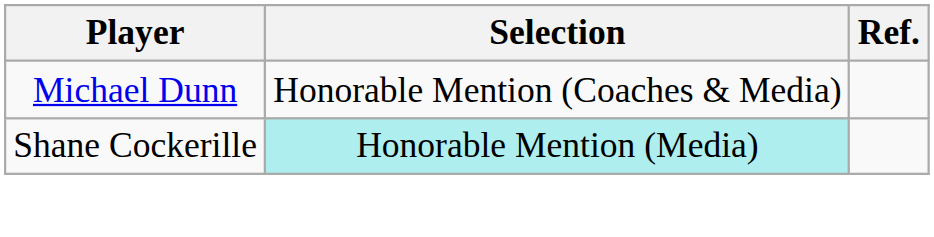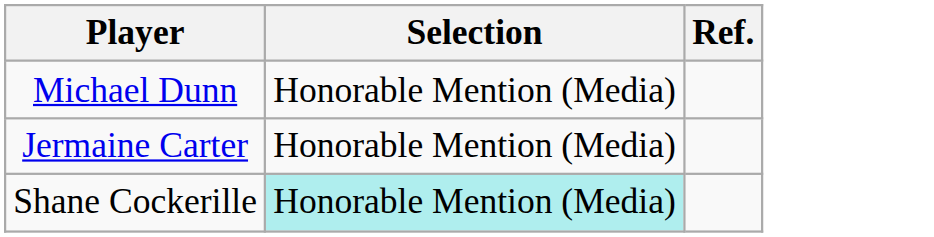(557, 88) Honorable Mention (Coaches & Media) -> (475, 88) Honorable Mention (Media)
+ row: (135, 145)
